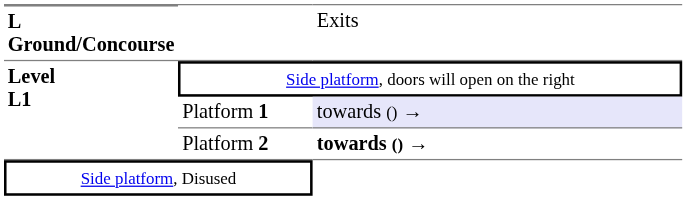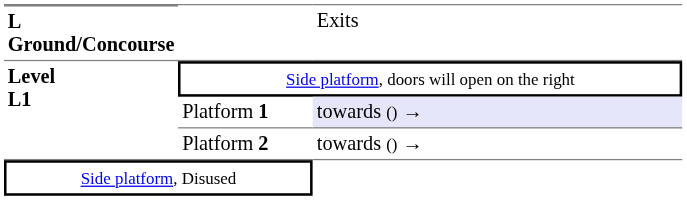(373, 143) bold -> (370, 143) normal
